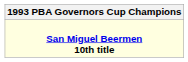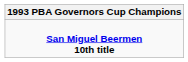(94, 44) lightyellow background -> (94, 44) no background
